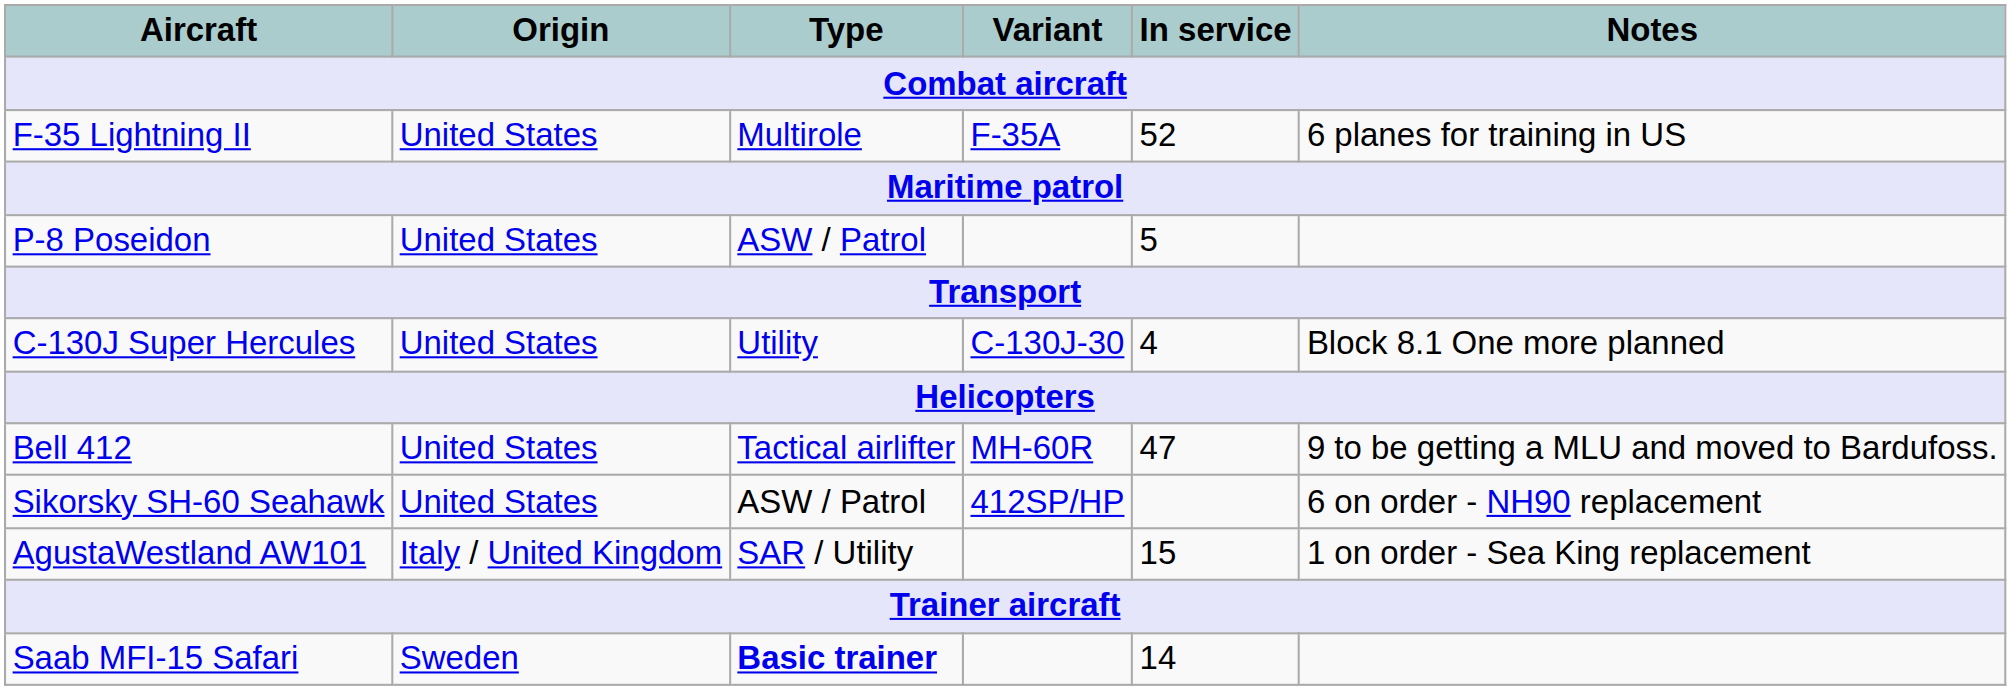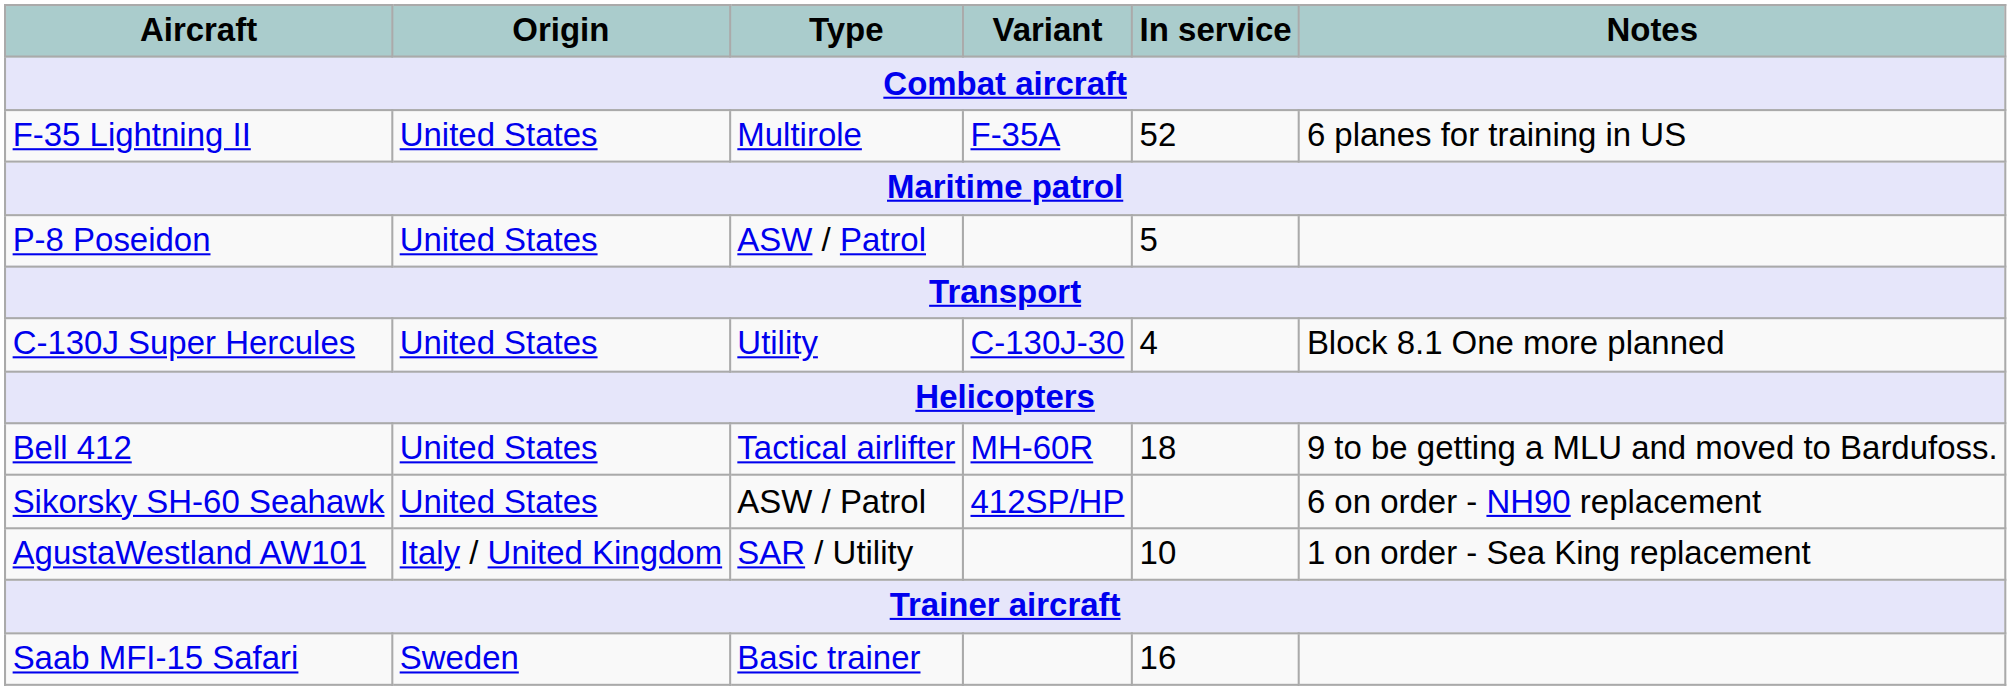(1158, 448) 47 -> (1158, 448) 18
(1158, 553) 15 -> (1158, 553) 10
(837, 657) bold -> (829, 657) normal
(1158, 657) 14 -> (1158, 657) 16
